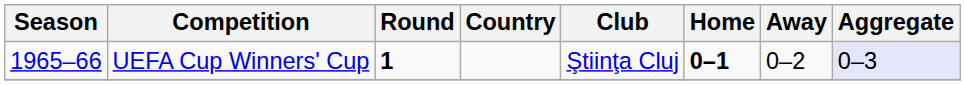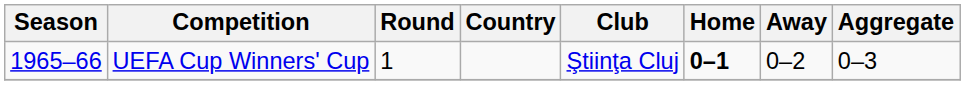(387, 60) bold -> (387, 60) normal
(857, 60) lavender background -> (857, 60) no background
